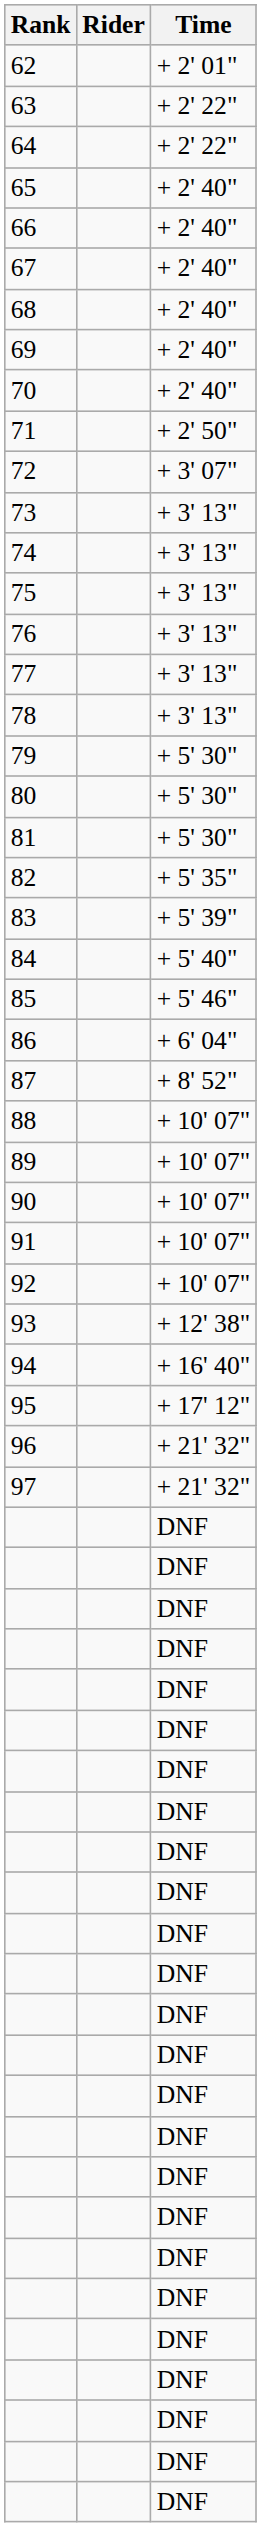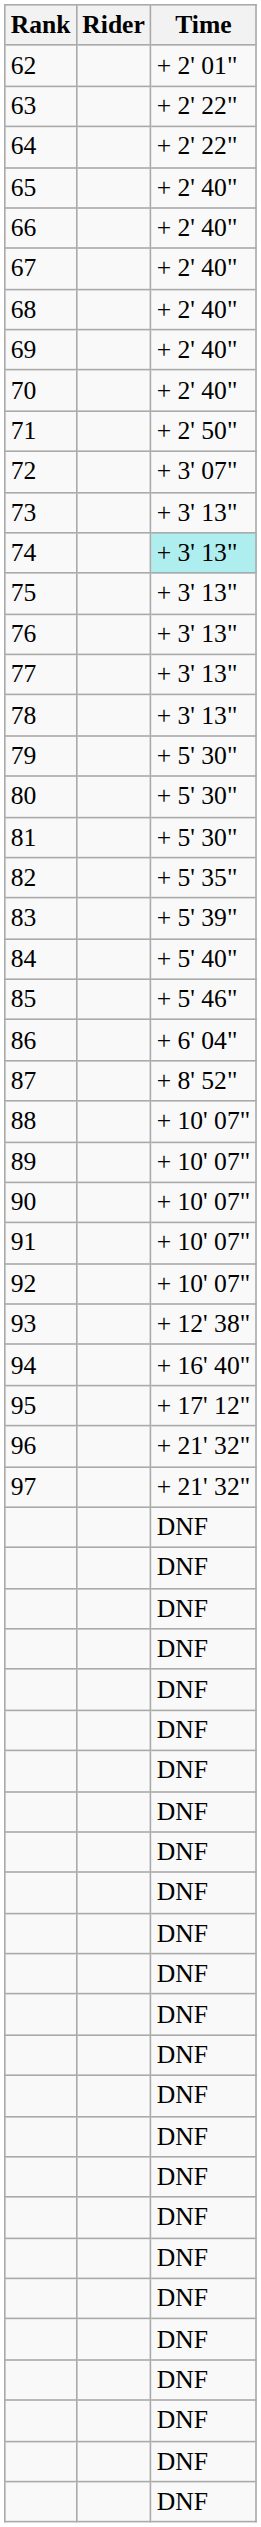(197, 552) no background -> (197, 552) paleturquoise background
